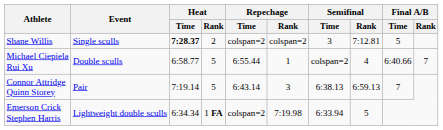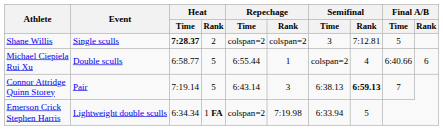(426, 61) 7 -> (426, 61) 6
(366, 87) normal -> (366, 87) bold
